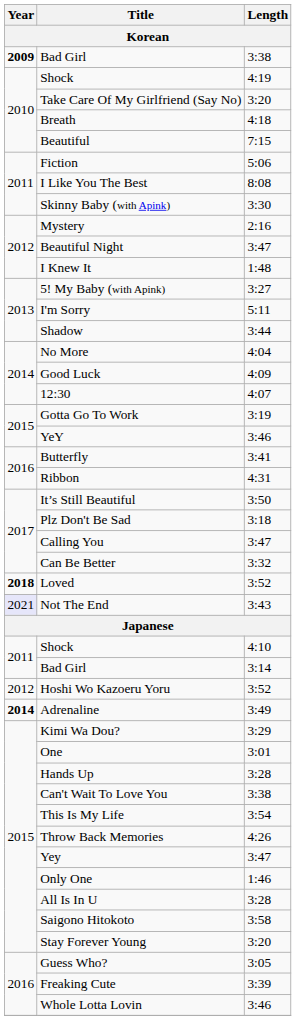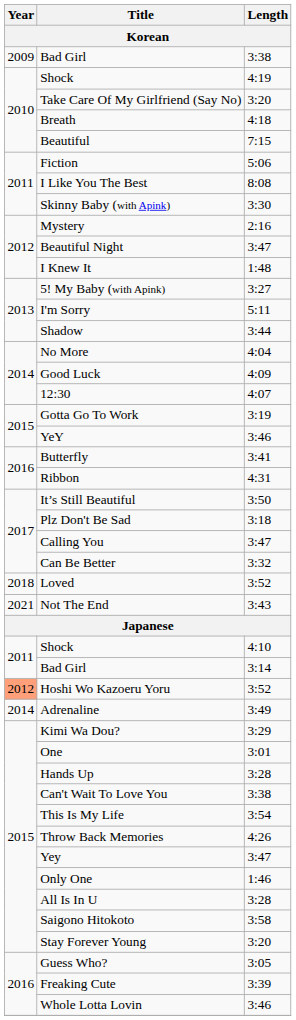(21, 57) bold -> (21, 57) normal
(21, 583) bold -> (21, 583) normal
(21, 604) lavender background -> (21, 604) no background
(21, 688) no background -> (21, 688) lightsalmon background
(21, 710) bold -> (21, 710) normal
